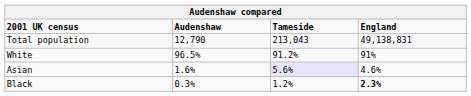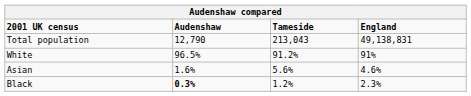(283, 69) lavender background -> (283, 69) no background
(185, 84) normal -> (185, 84) bold
(371, 84) bold -> (371, 84) normal
